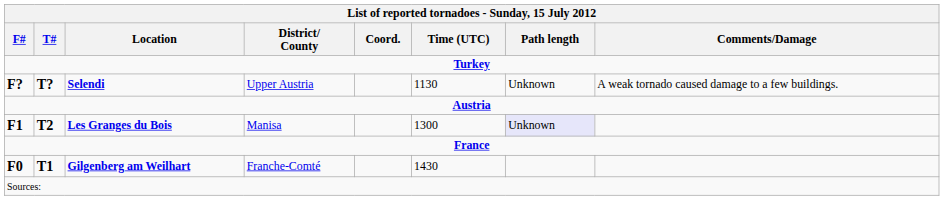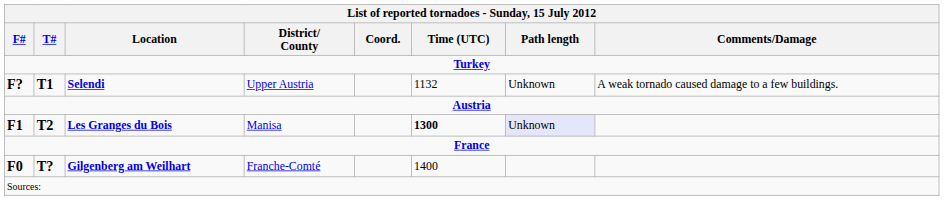(45, 85) T? -> (45, 85) T1
(426, 85) 1130 -> (426, 85) 1132
(426, 125) normal -> (426, 125) bold
(45, 166) T1 -> (45, 166) T?
(426, 166) 1430 -> (426, 166) 1400
